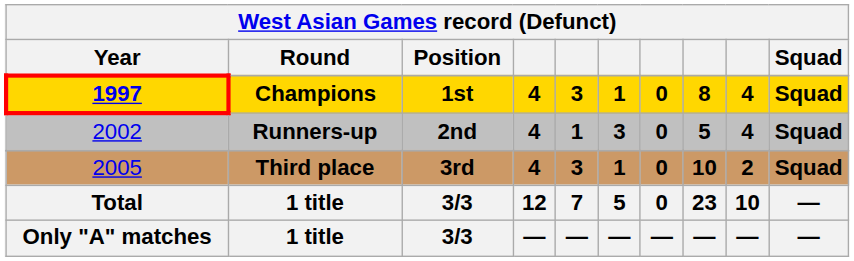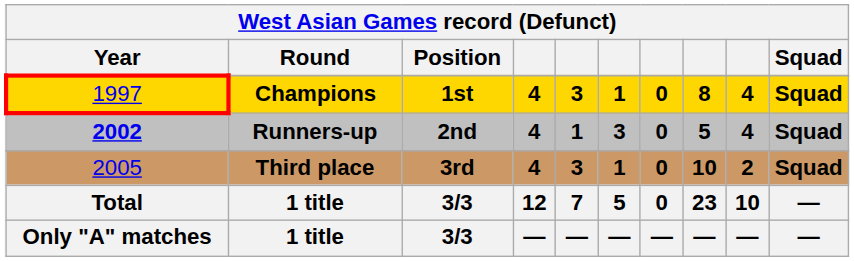(117, 94) bold -> (117, 94) normal
(117, 132) normal -> (117, 132) bold
